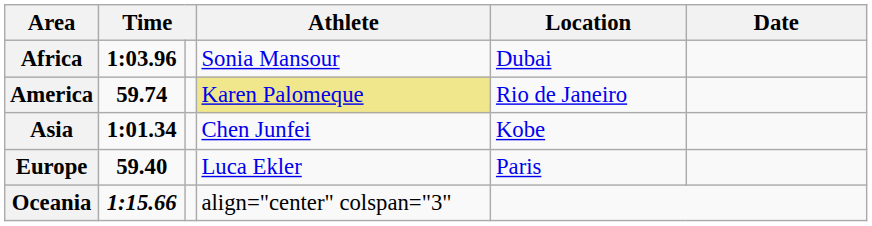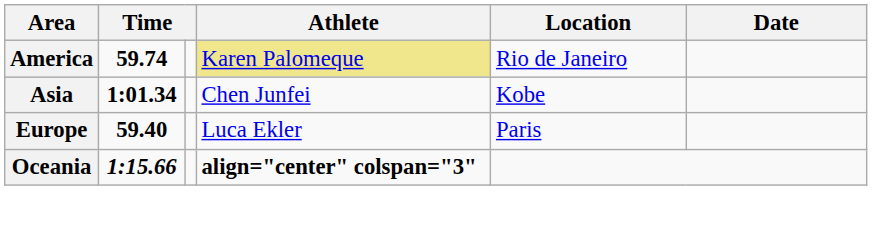- row: (52, 58)
(327, 202) normal -> (339, 166) bold
